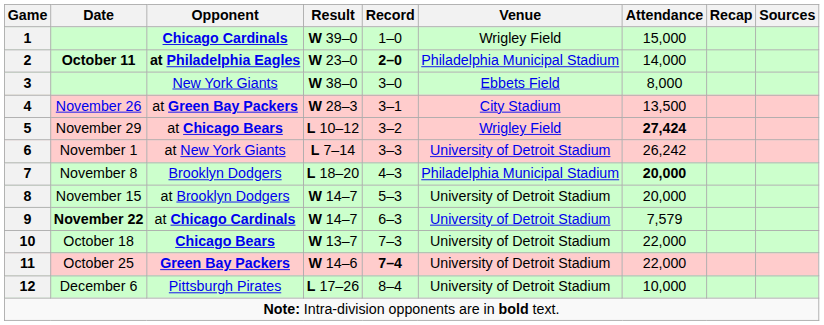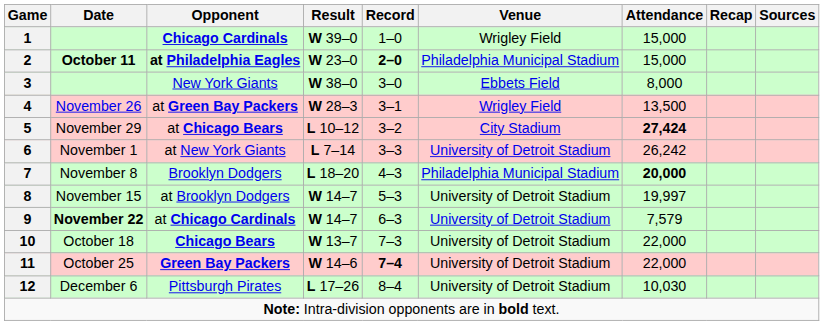(664, 60) 14,000 -> (664, 60) 15,000
(520, 106) City Stadium -> (520, 106) Wrigley Field
(520, 128) Wrigley Field -> (520, 128) City Stadium
(664, 196) 20,000 -> (664, 196) 19,997
(664, 286) 10,000 -> (664, 286) 10,030
